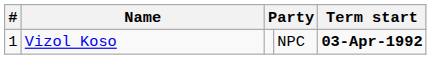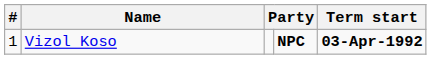(291, 42) normal -> (291, 42) bold
